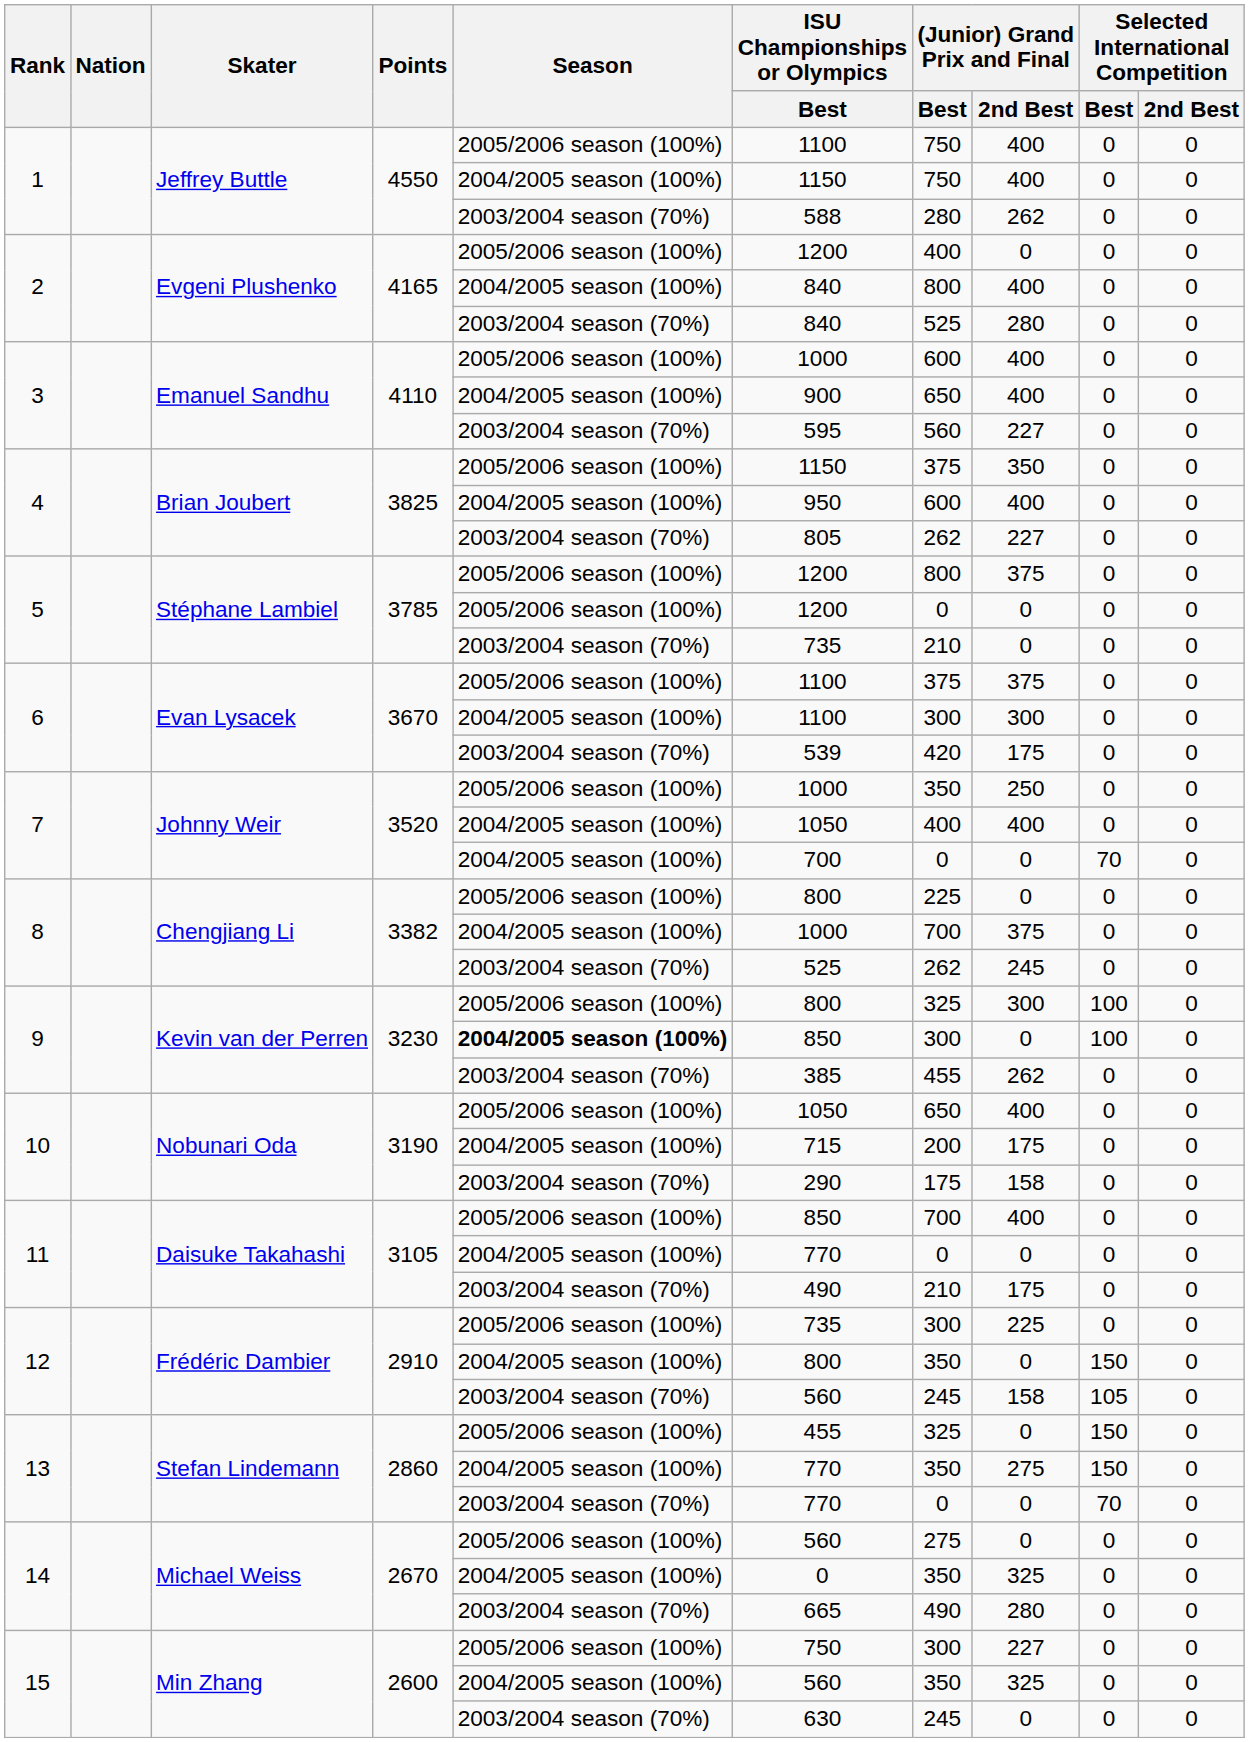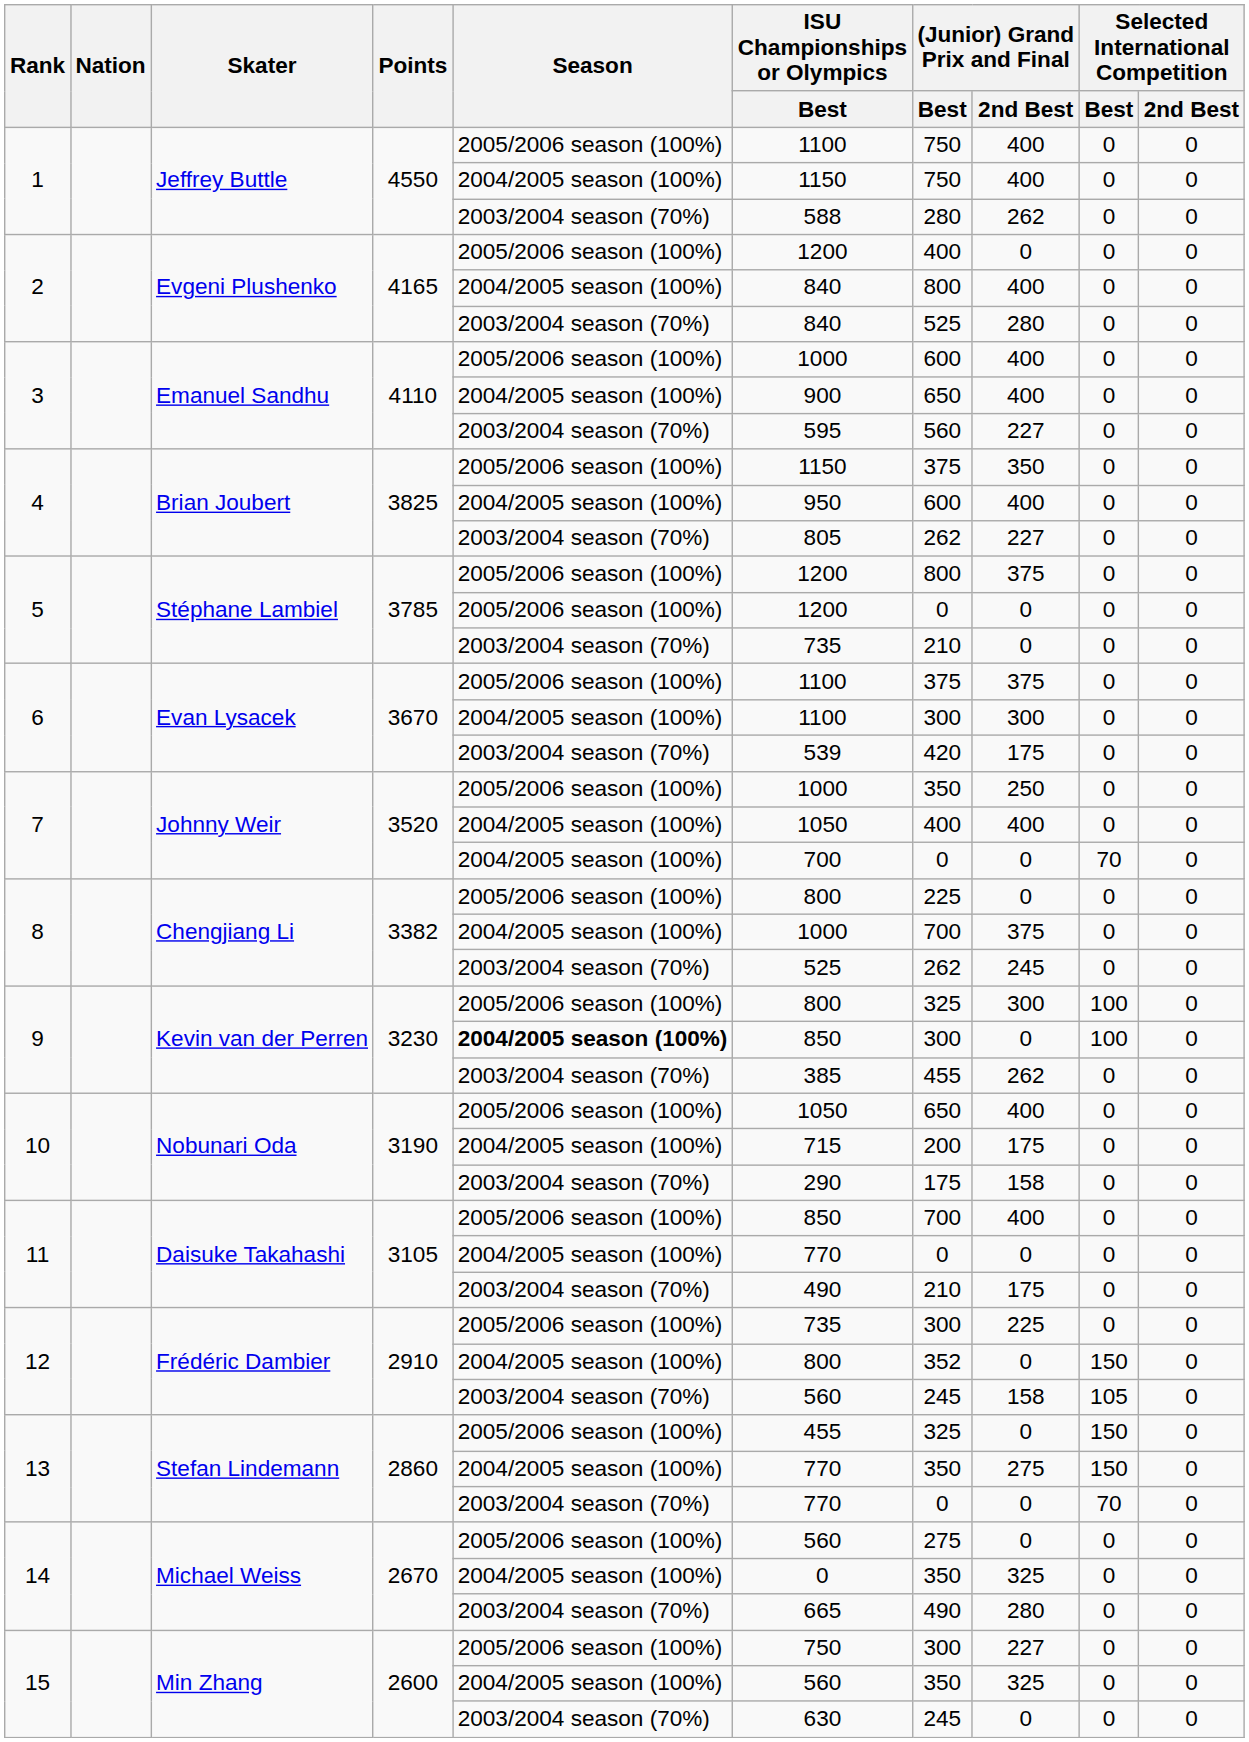(942, 1361) 350 -> (942, 1361) 352
